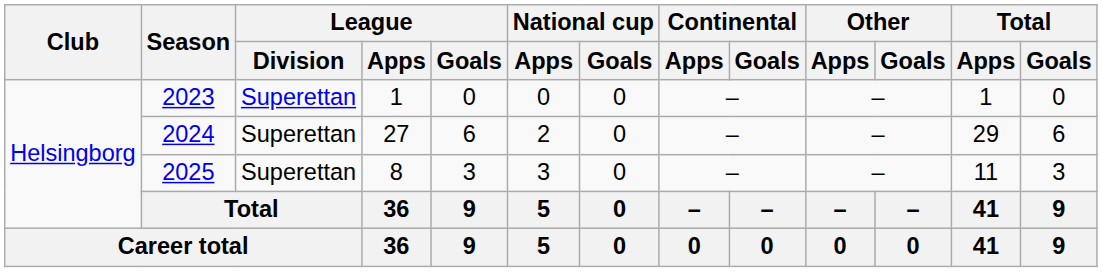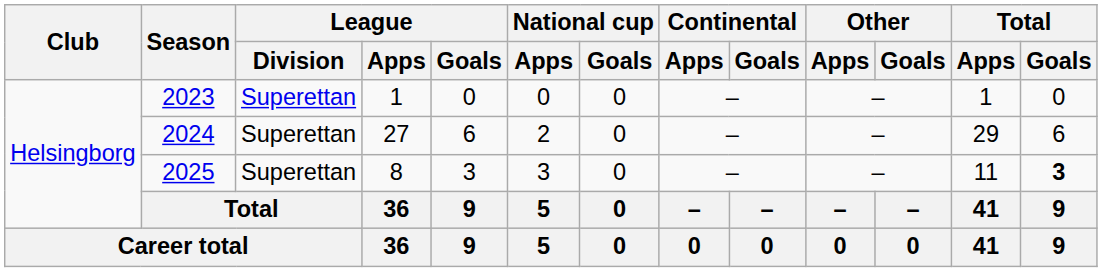(1059, 172) normal -> (1059, 172) bold
